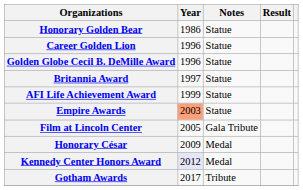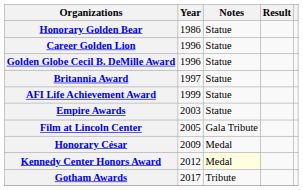(190, 111) lightsalmon background -> (190, 111) no background
(190, 161) lavender background -> (190, 161) no background
(219, 161) no background -> (219, 161) lightyellow background
